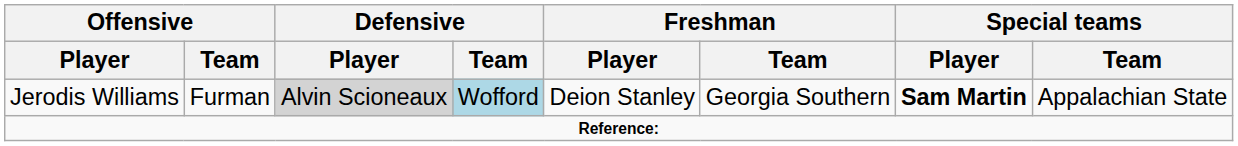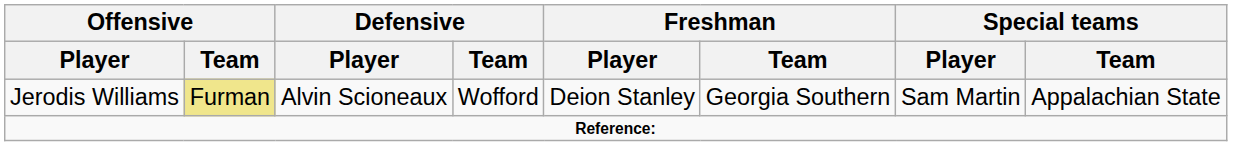(230, 97) no background -> (230, 97) khaki background
(364, 97) lightgrey background -> (364, 97) no background
(498, 97) lightblue background -> (498, 97) no background
(964, 97) bold -> (961, 97) normal
